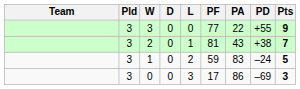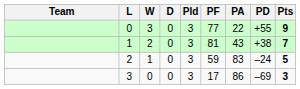columns swapped: (129, 12) <-> (191, 12)
